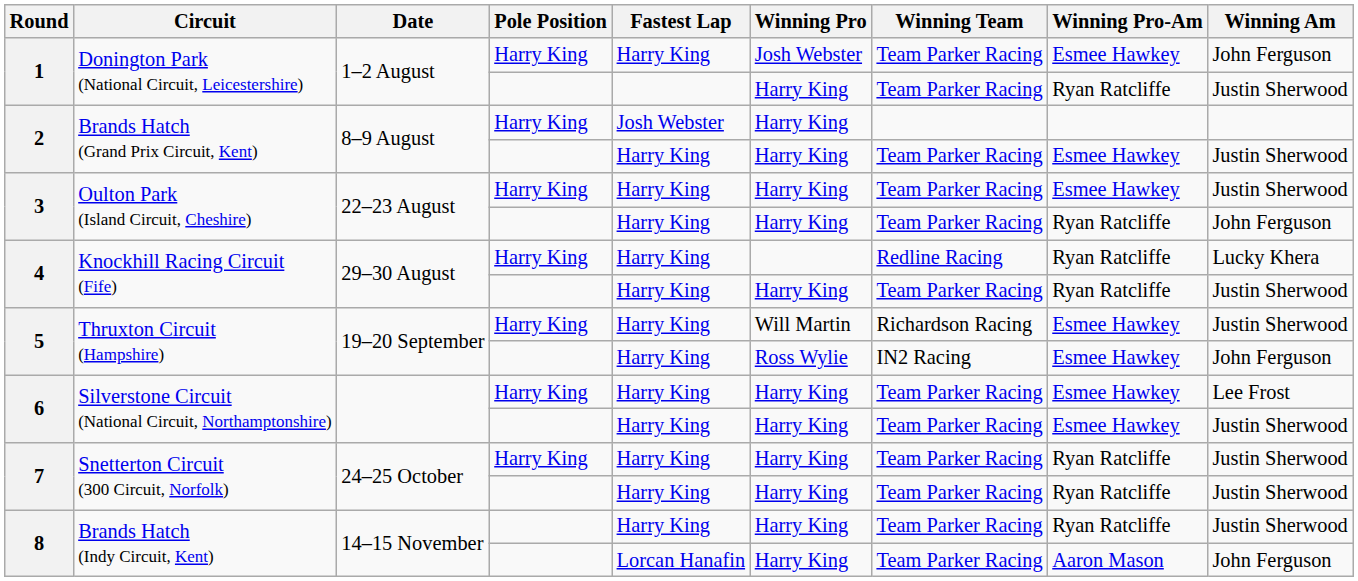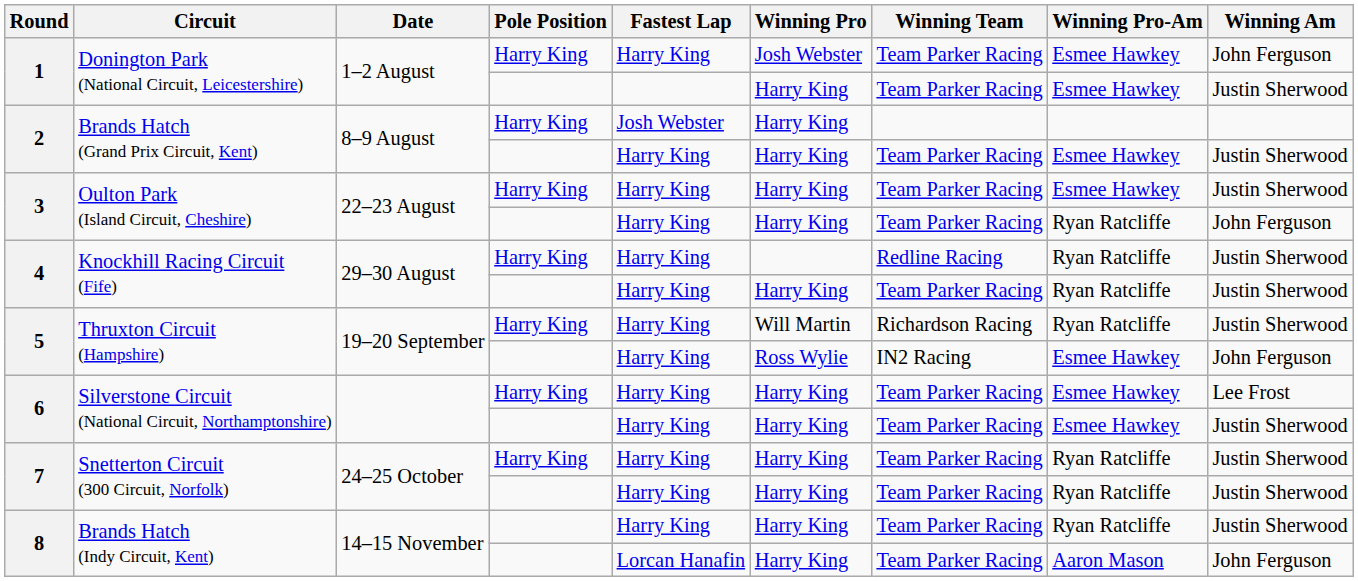(1111, 88) Ryan Ratcliffe -> (1116, 88) Esmee Hawkey
(1266, 256) Lucky Khera -> (1280, 256) Justin Sherwood
(1116, 323) Esmee Hawkey -> (1111, 323) Ryan Ratcliffe
